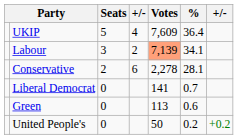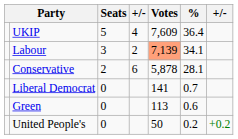(164, 69) 2,278 -> (164, 69) 5,878
